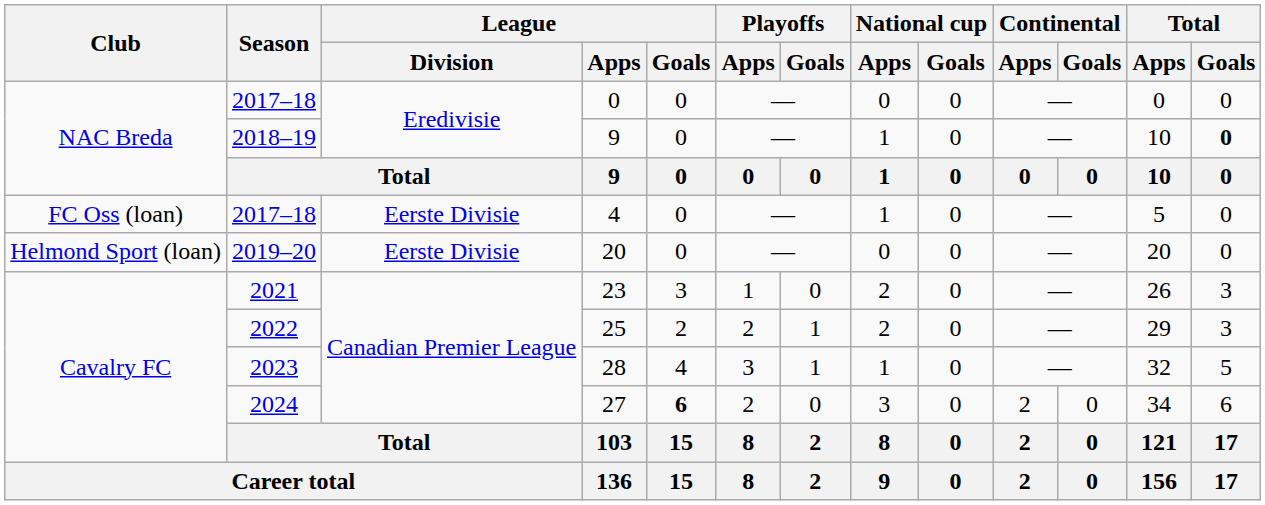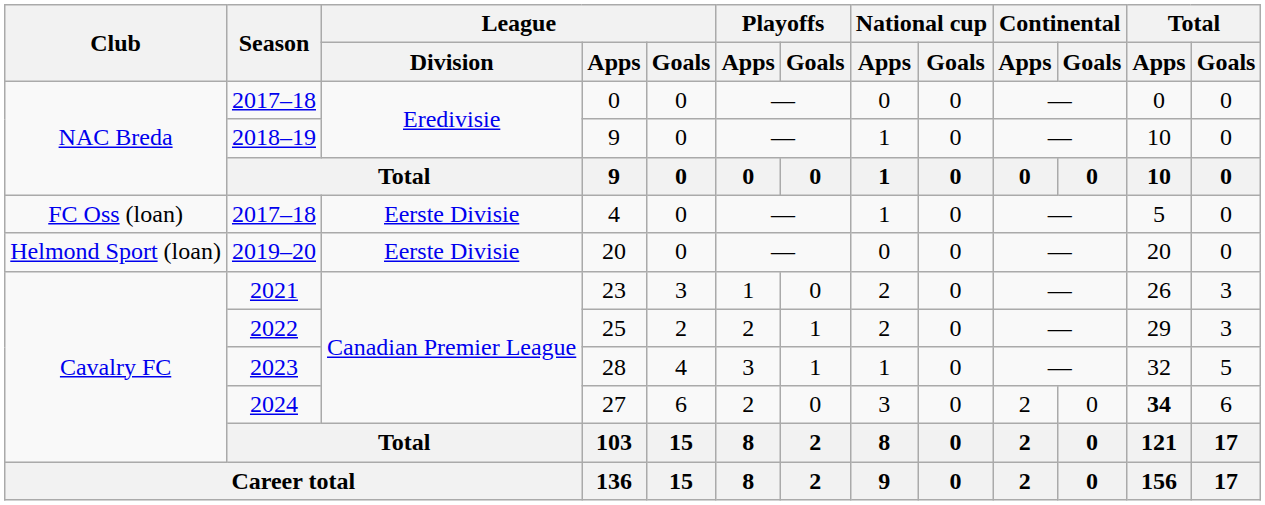(1226, 137) bold -> (1226, 137) normal
(681, 404) bold -> (681, 404) normal
(1159, 404) normal -> (1159, 404) bold
